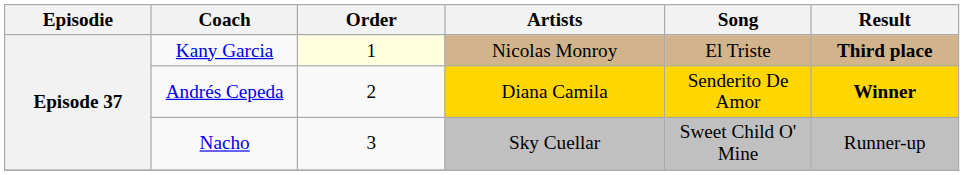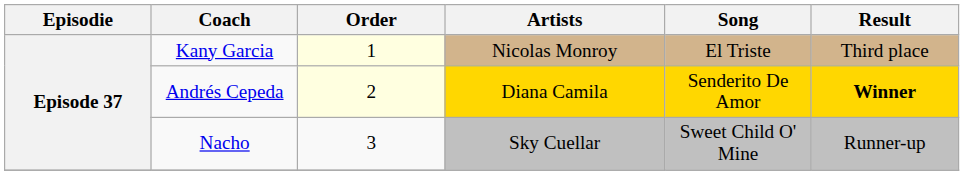(885, 50) bold -> (885, 50) normal
(371, 91) no background -> (371, 91) lightyellow background
